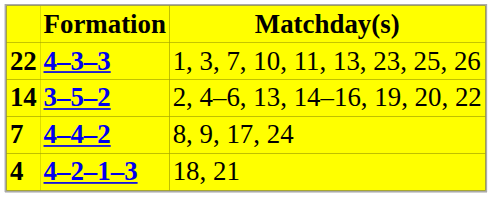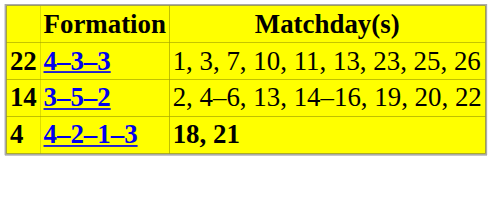- row: (17, 134)
(206, 171) normal -> (206, 134) bold
